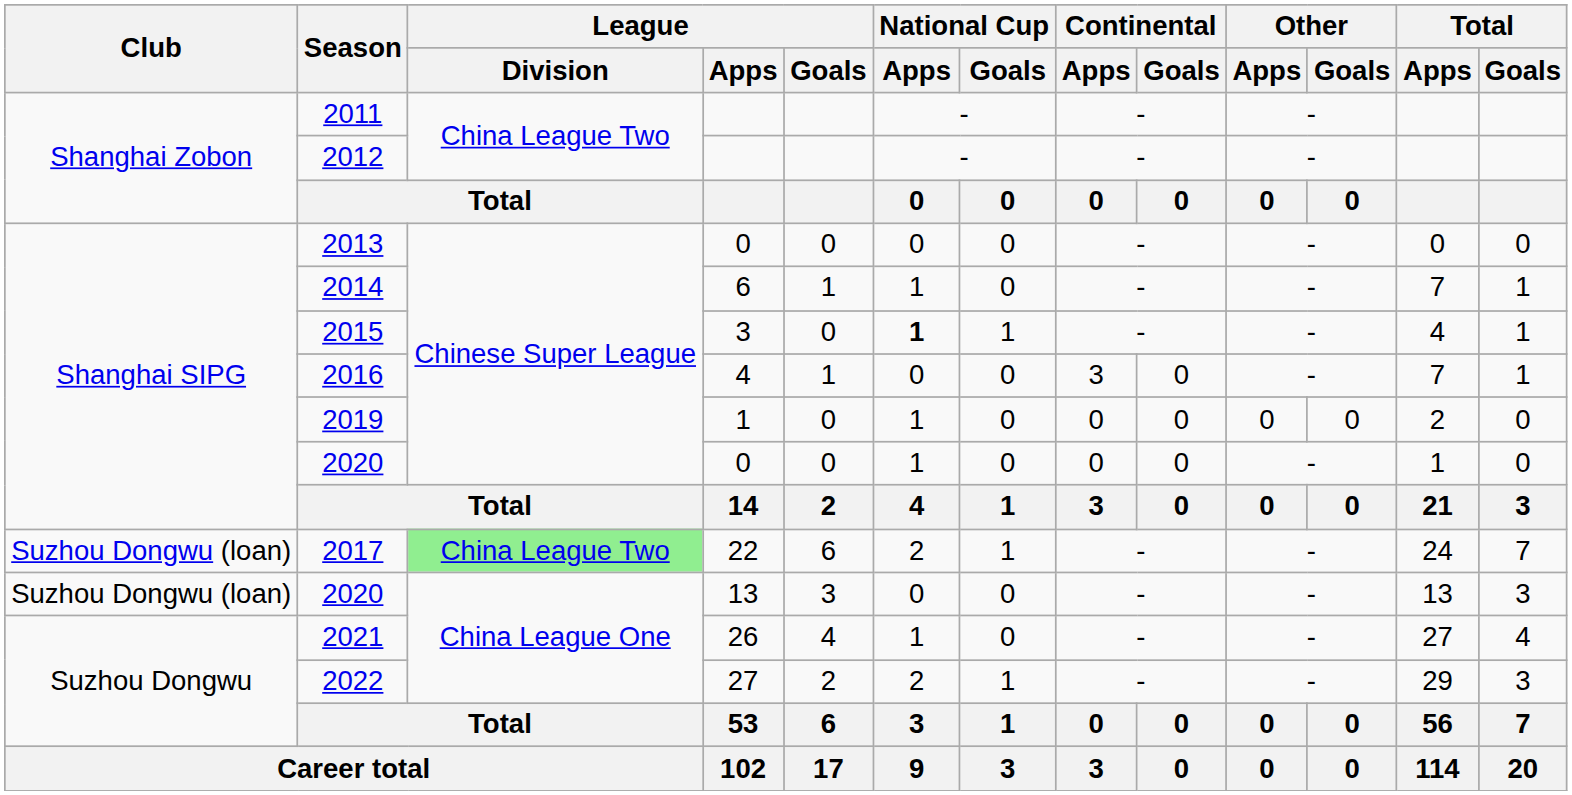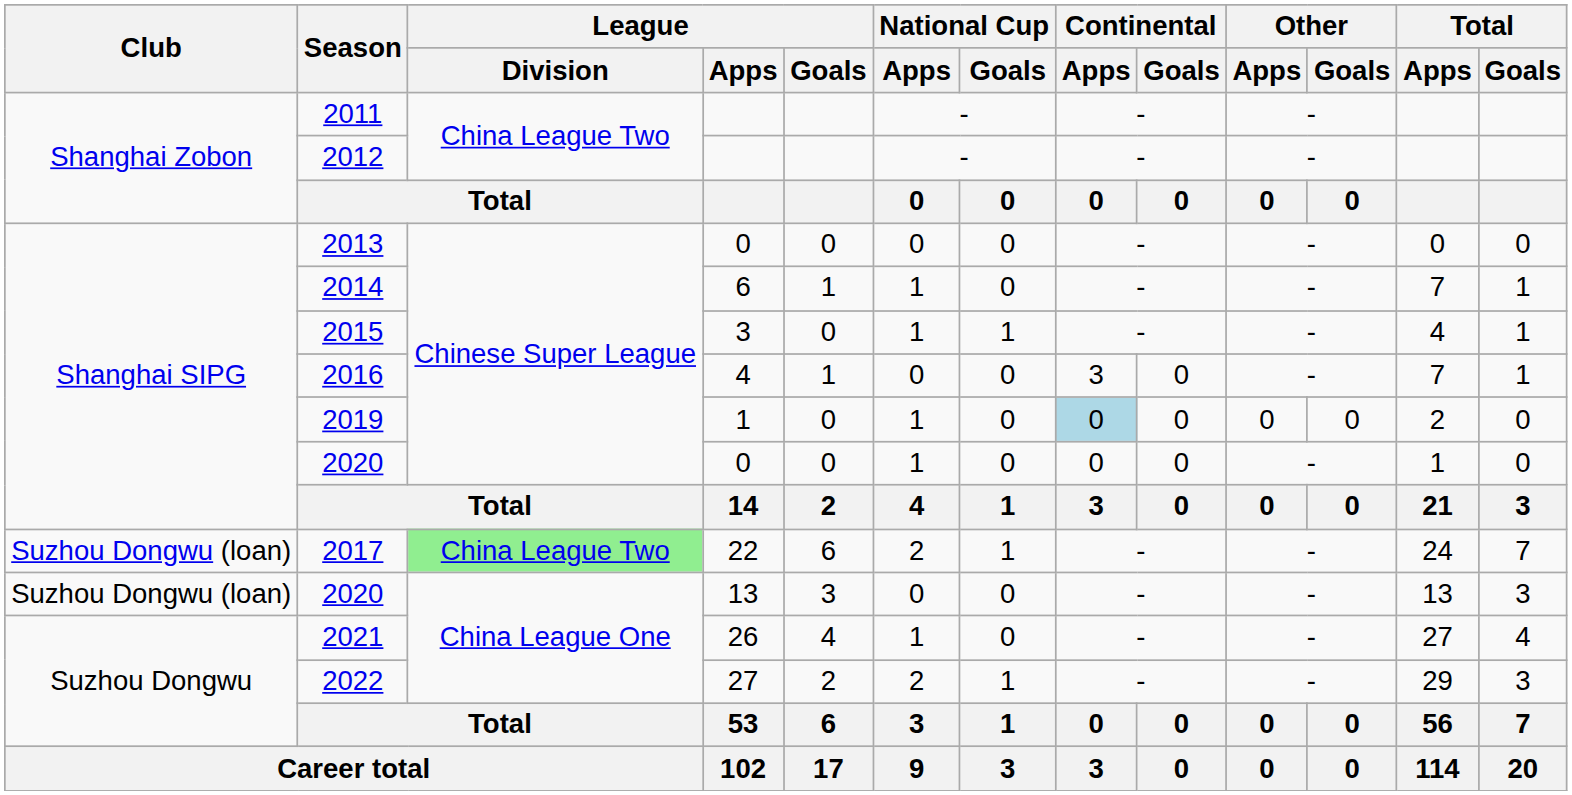(917, 331) bold -> (917, 331) normal
(1096, 419) no background -> (1096, 419) lightblue background
